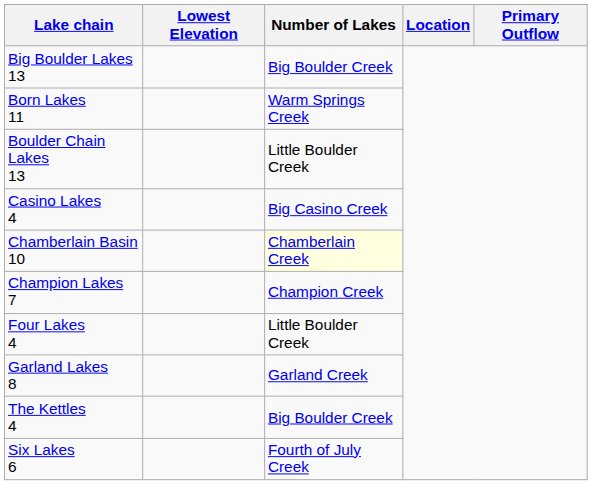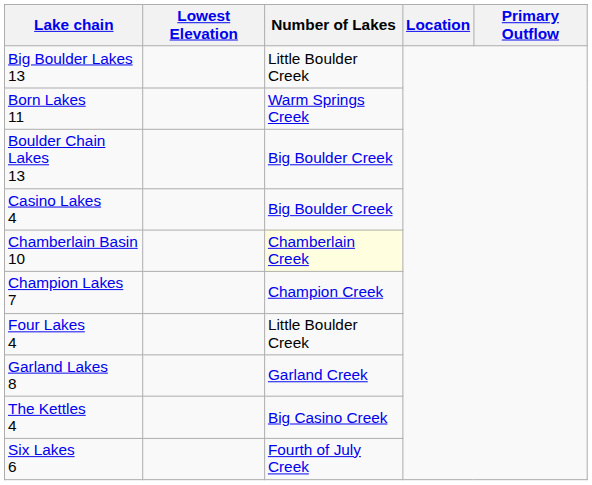(330, 66) Big Boulder Creek -> (313, 66) Little Boulder Creek
(313, 158) Little Boulder Creek -> (330, 158) Big Boulder Creek
(328, 209) Big Casino Creek -> (330, 209) Big Boulder Creek
(330, 417) Big Boulder Creek -> (328, 417) Big Casino Creek
